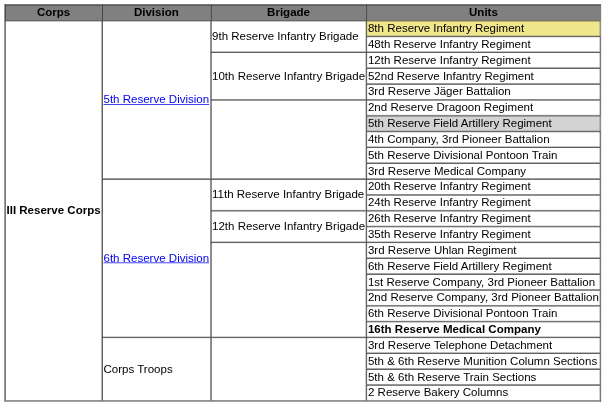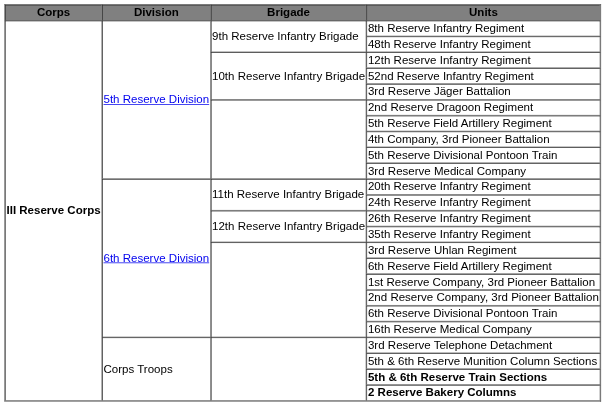(446, 28) khaki background -> (446, 28) no background
(460, 123) lightgrey background -> (460, 123) no background
(454, 329) bold -> (450, 329) normal
(452, 377) normal -> (458, 377) bold
(438, 392) normal -> (442, 392) bold
